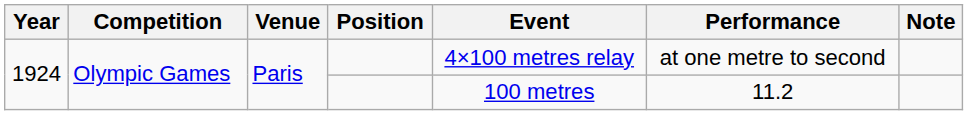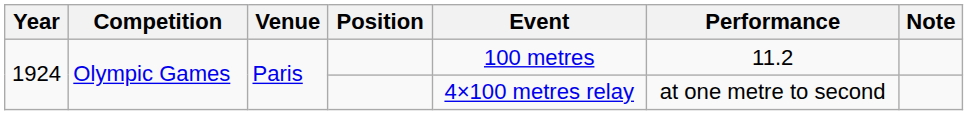(539, 57) 4×100 metres relay -> (539, 57) 100 metres
(773, 57) at one metre to second -> (773, 57) 11.2
(539, 92) 100 metres -> (539, 92) 4×100 metres relay
(773, 92) 11.2 -> (773, 92) at one metre to second
